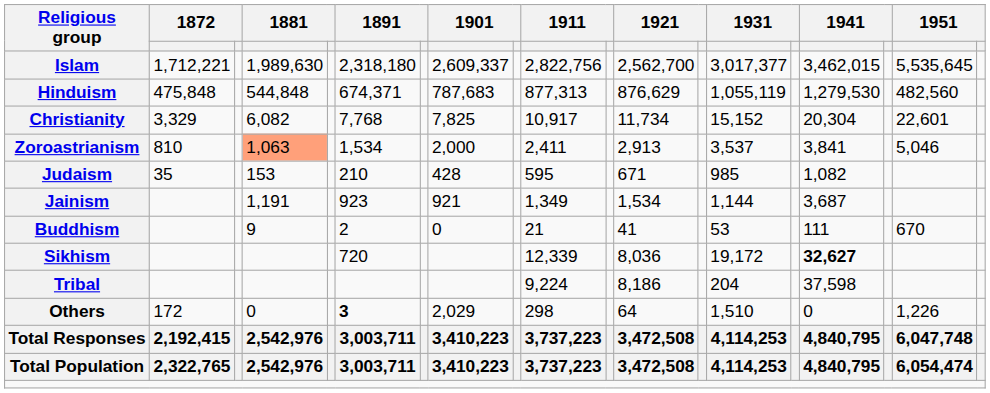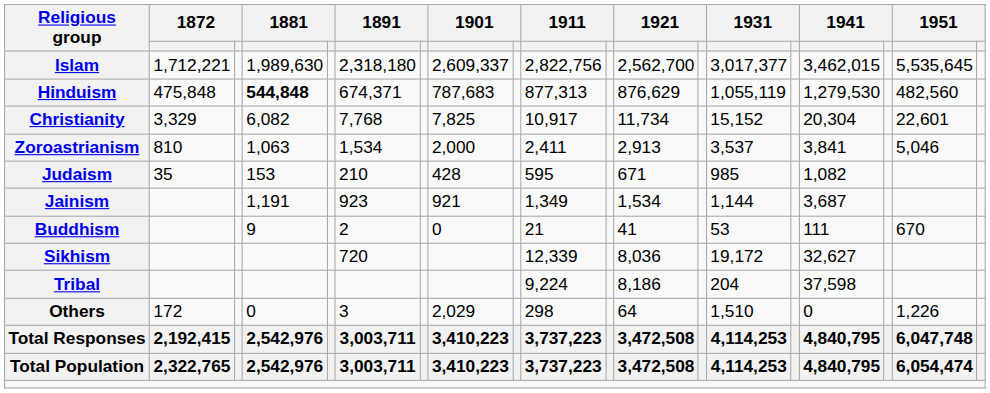(278, 92) normal -> (278, 92) bold
(268, 147) lightsalmon background -> (268, 147) no background
(830, 256) bold -> (830, 256) normal
(344, 311) bold -> (344, 311) normal
